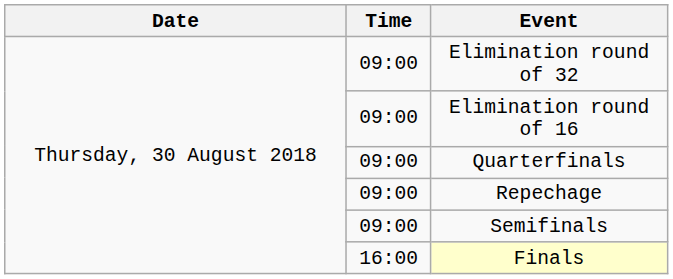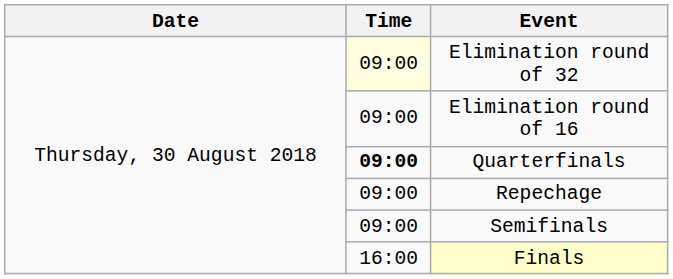(389, 64) no background -> (389, 64) lightyellow background
(389, 162) normal -> (389, 162) bold
